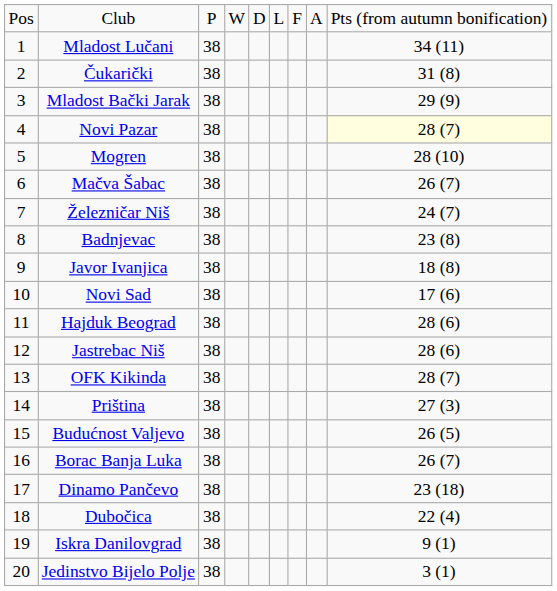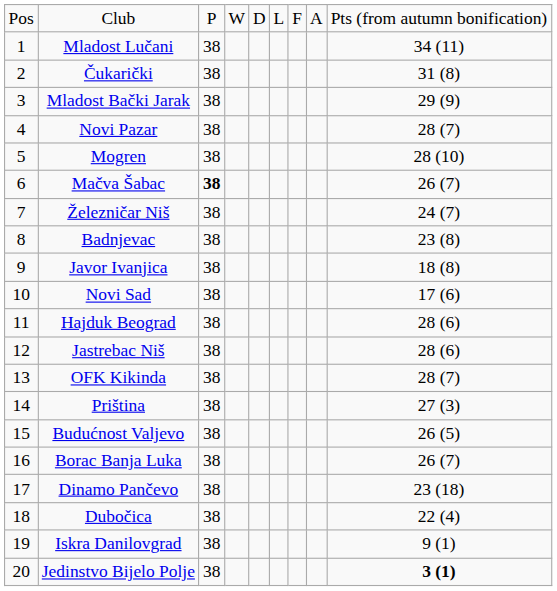(439, 128) lightyellow background -> (439, 128) no background
(212, 184) normal -> (212, 184) bold
(439, 571) normal -> (439, 571) bold
